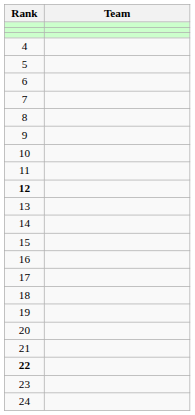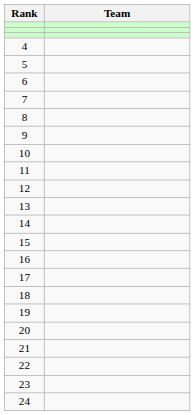(24, 188) bold -> (24, 188) normal
(24, 366) bold -> (24, 366) normal
